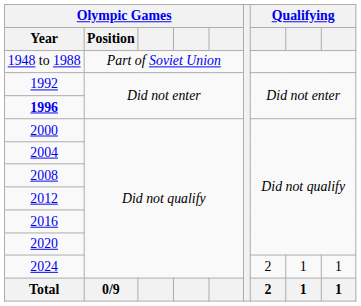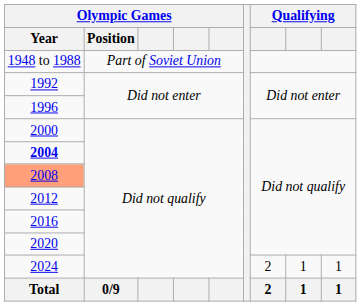(44, 107) bold -> (44, 107) normal
(44, 153) normal -> (44, 153) bold
(44, 175) no background -> (44, 175) lightsalmon background
